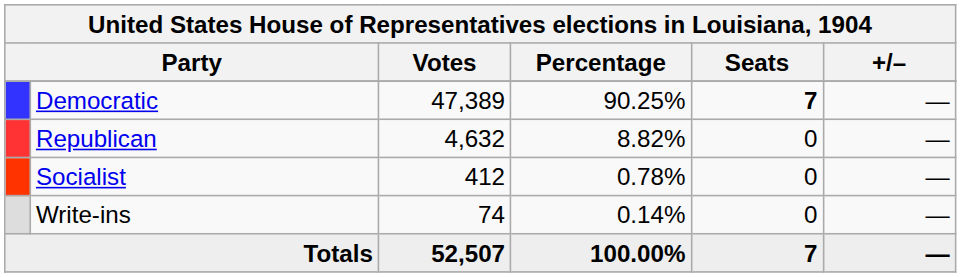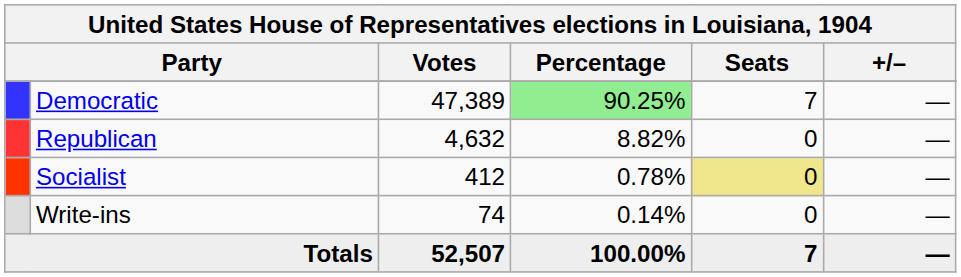(644, 101) no background -> (644, 101) lightgreen background
(811, 101) bold -> (811, 101) normal
(811, 177) no background -> (811, 177) khaki background
